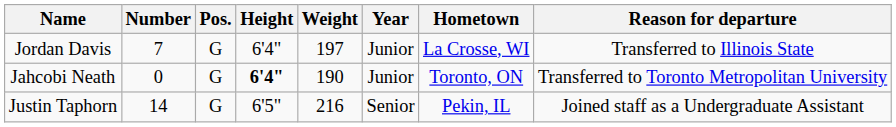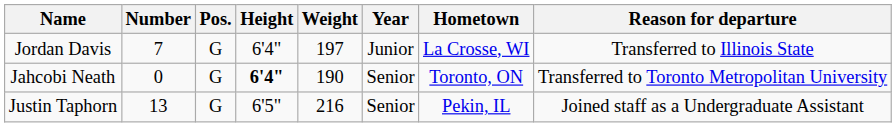(391, 77) Junior -> (391, 77) Senior
(158, 106) 14 -> (158, 106) 13
